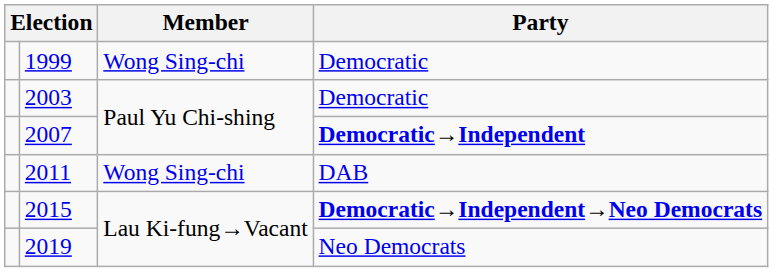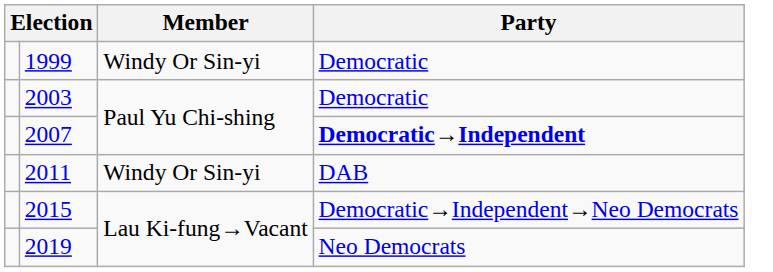(174, 60) Wong Sing-chi -> (182, 60) Windy Or Sin-yi
(174, 172) Wong Sing-chi -> (182, 172) Windy Or Sin-yi
(540, 209) bold -> (529, 209) normal
